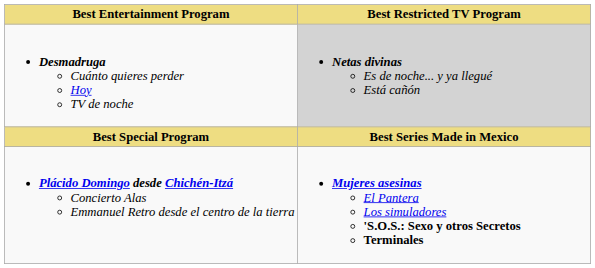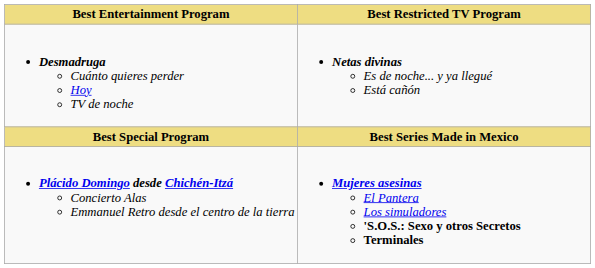(444, 76) lightgrey background -> (444, 76) no background
